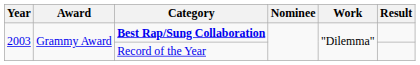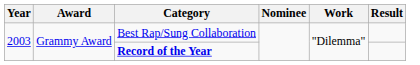(191, 32) bold -> (187, 32) normal
(162, 51) normal -> (165, 51) bold
